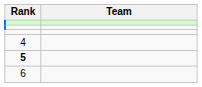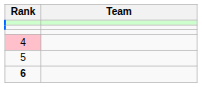(23, 42) no background -> (23, 42) pink background
(23, 58) bold -> (23, 58) normal
(23, 74) normal -> (23, 74) bold
